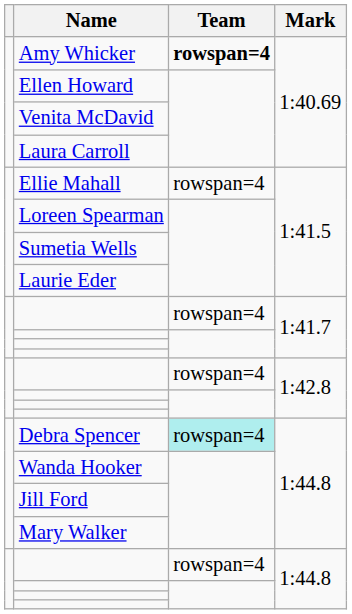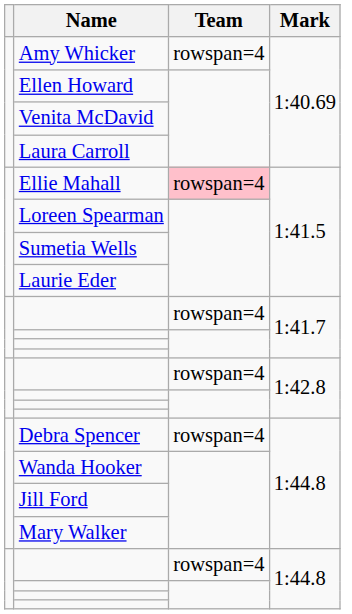(222, 53) bold -> (219, 53) normal
(219, 183) no background -> (219, 183) pink background
(219, 434) paleturquoise background -> (219, 434) no background
